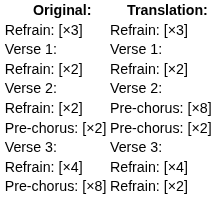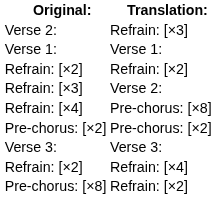(44, 30) Refrain: [×3] -> (31, 30) Verse 2:
(31, 89) Verse 2: -> (44, 89) Refrain: [×3]
(44, 108) Refrain: [×2] -> (44, 108) Refrain: [×4]
(44, 167) Refrain: [×4] -> (44, 167) Refrain: [×2]
